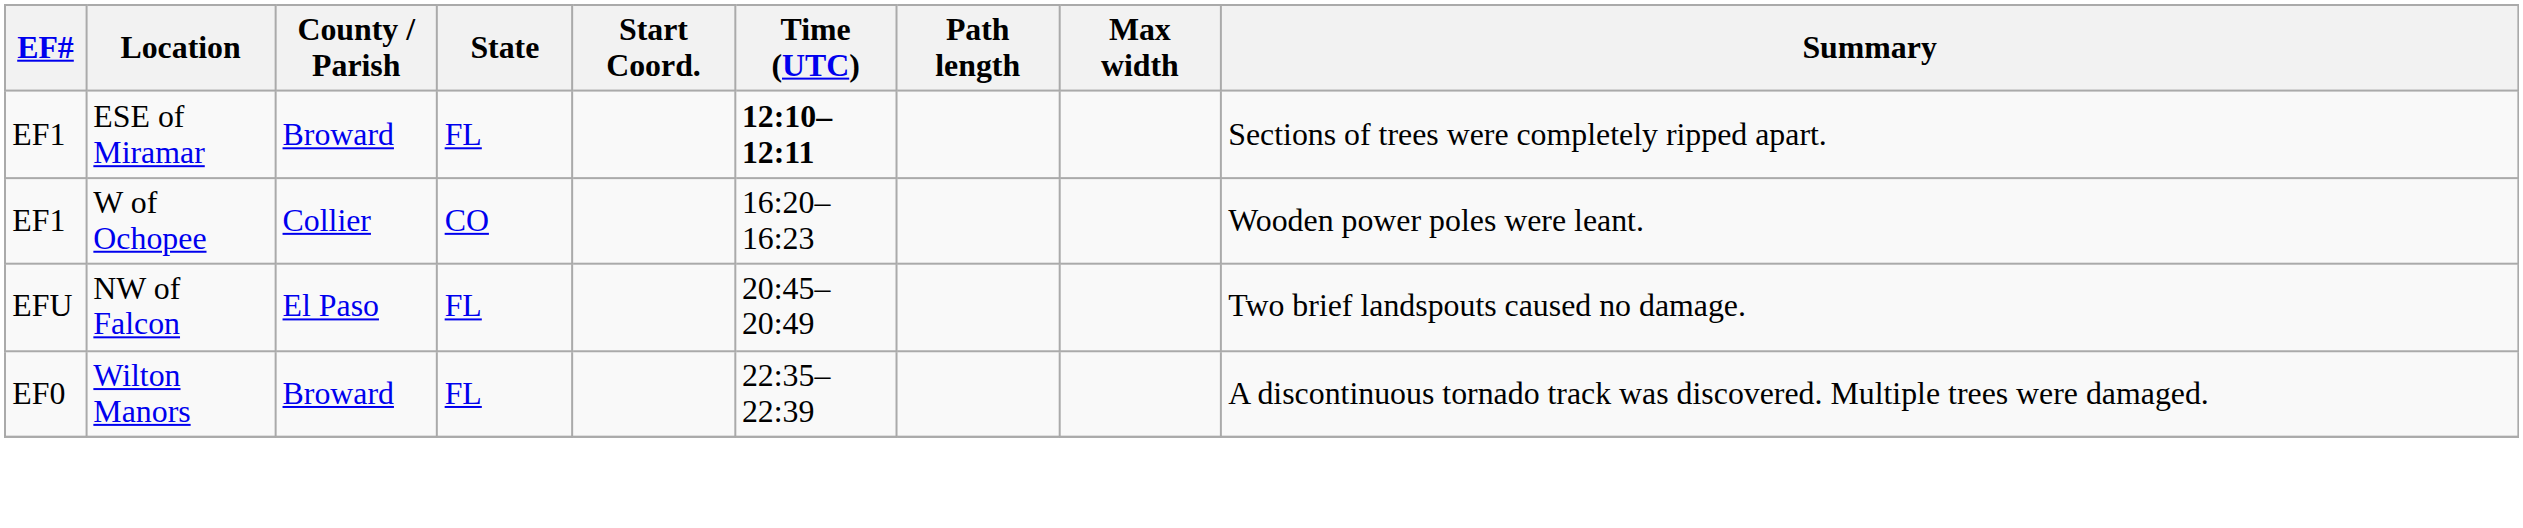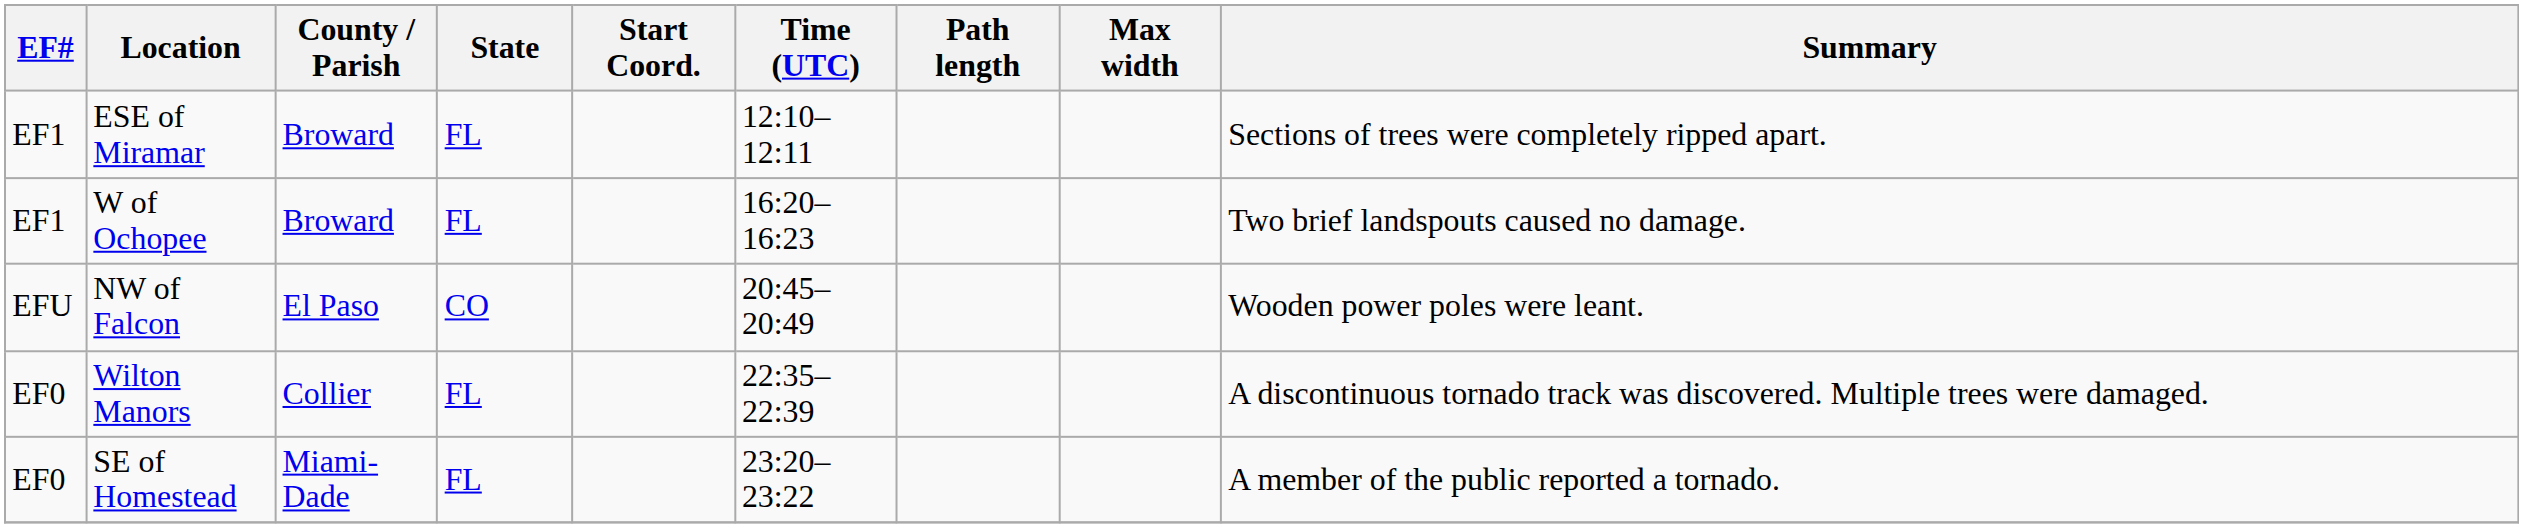(787, 133) bold -> (786, 133) normal
(327, 220) Collier -> (338, 220) Broward
(467, 220) CO -> (463, 220) FL
(1436, 220) Wooden power poles were leant. -> (1487, 220) Two brief landspouts caused no damage.
(463, 306) FL -> (467, 306) CO
(1487, 306) Two brief landspouts caused no damage. -> (1436, 306) Wooden power poles were leant.
(338, 392) Broward -> (327, 392) Collier
+ row: (165, 479)
